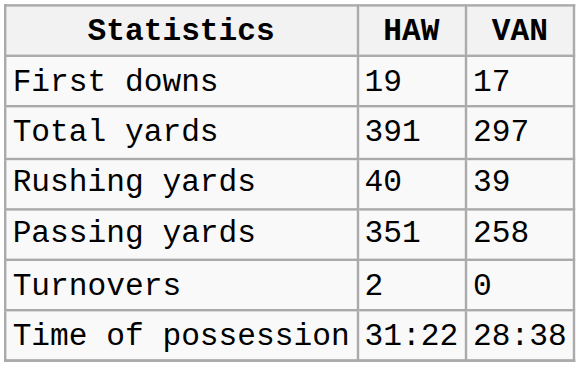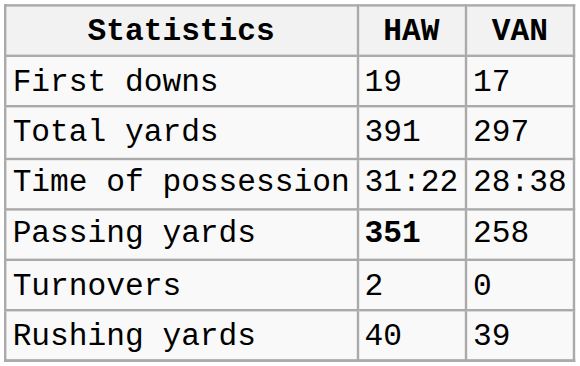rows swapped: (134, 183) <-> (181, 336)
(393, 234) normal -> (393, 234) bold
